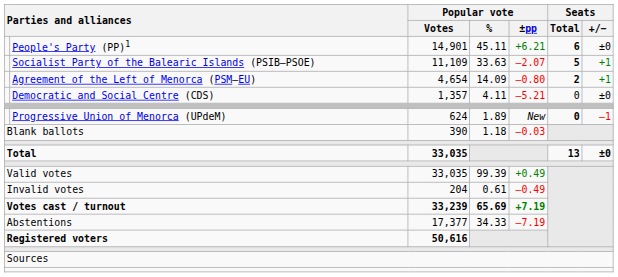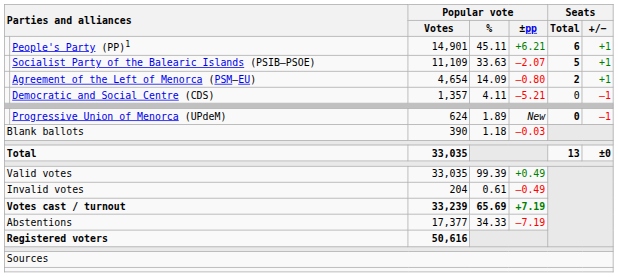(605, 46) ±0 -> (605, 46) +1
(605, 95) ±0 -> (605, 95) –1
